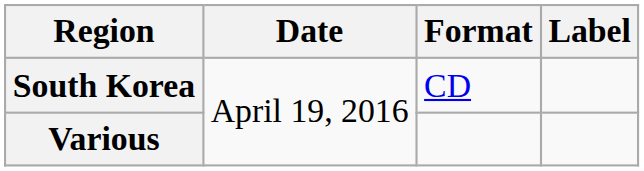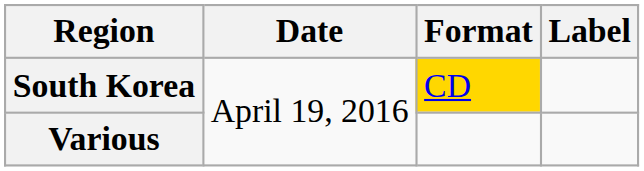(448, 84) no background -> (448, 84) gold background
